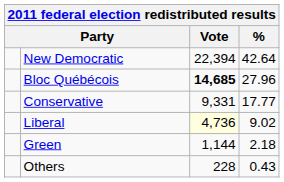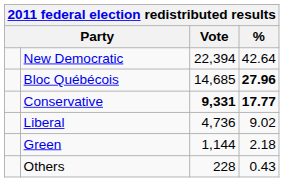(215, 79) bold -> (215, 79) normal
(259, 79) normal -> (259, 79) bold
(219, 101) normal -> (219, 101) bold
(259, 101) normal -> (259, 101) bold
(219, 123) lightyellow background -> (219, 123) no background
